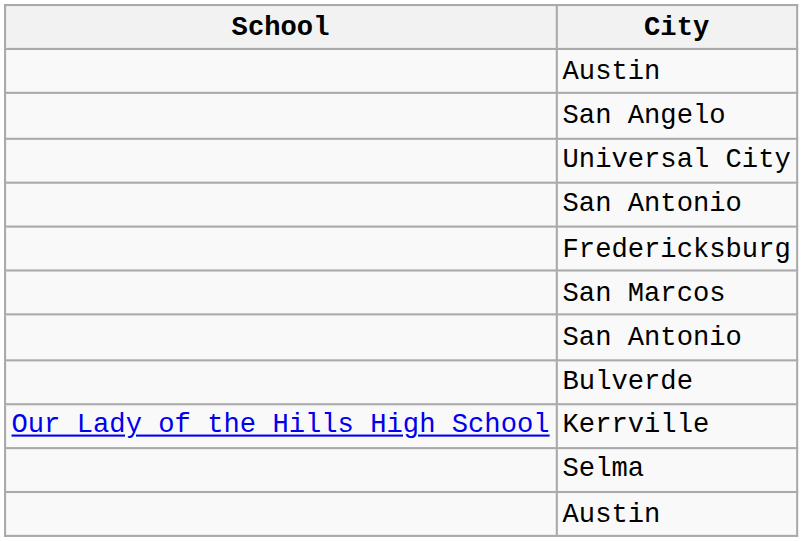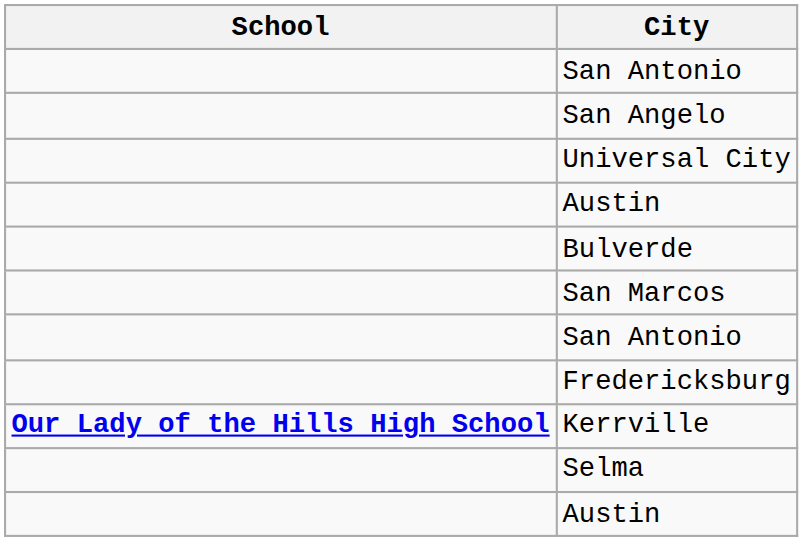(611, 71) Austin -> (652, 71) San Antonio
(652, 204) San Antonio -> (611, 204) Austin
(677, 249) Fredericksburg -> (628, 249) Bulverde
(628, 381) Bulverde -> (677, 381) Fredericksburg
(281, 426) normal -> (281, 426) bold
